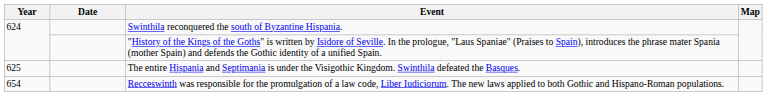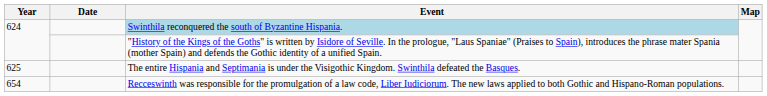(235, 27) no background -> (235, 27) lightblue background
